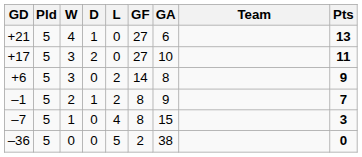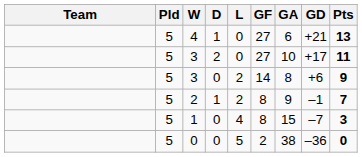columns swapped: (254, 15) <-> (19, 15)
